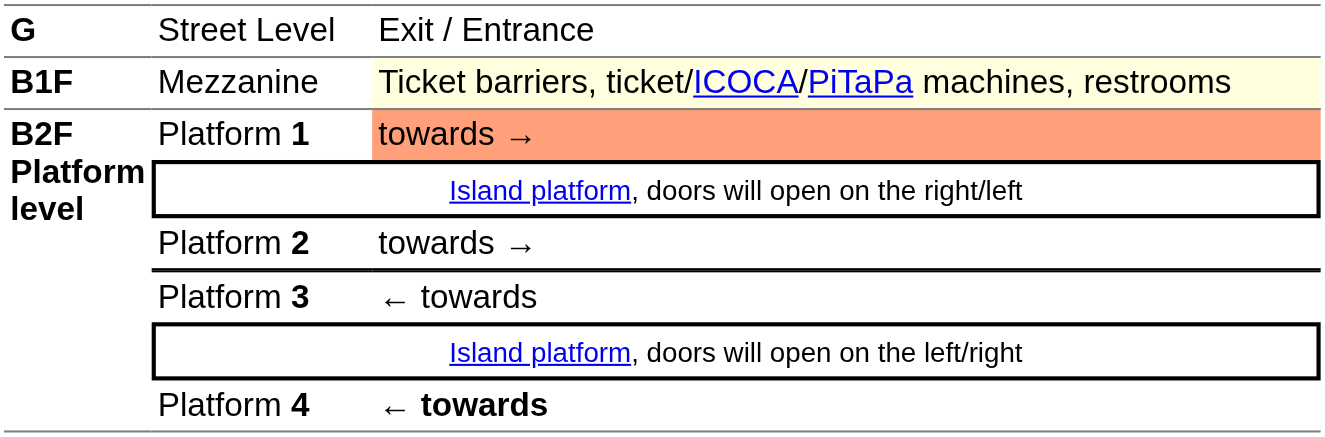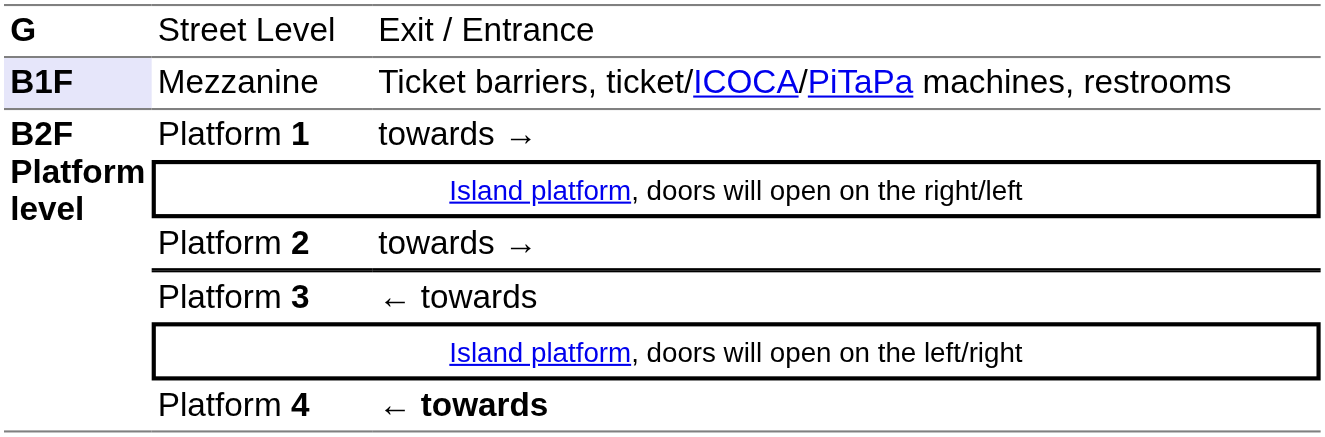(42, 82) no background -> (42, 82) lavender background
(805, 82) lightyellow background -> (805, 82) no background
(458, 134) lightsalmon background -> (458, 134) no background
